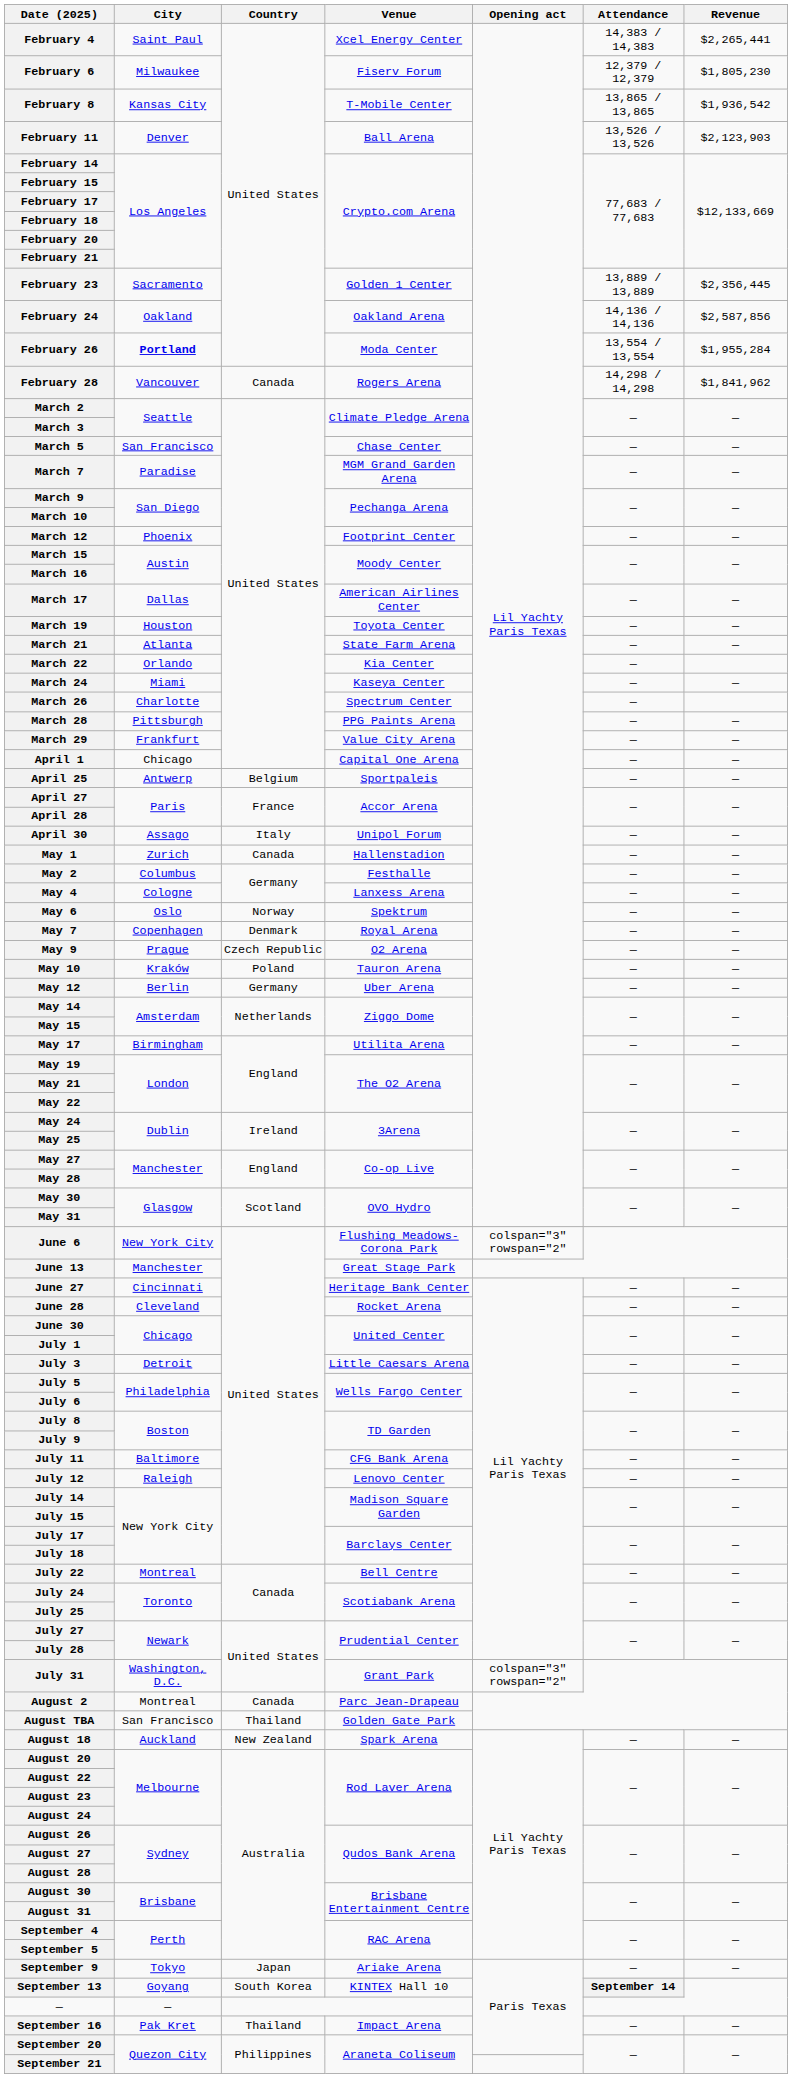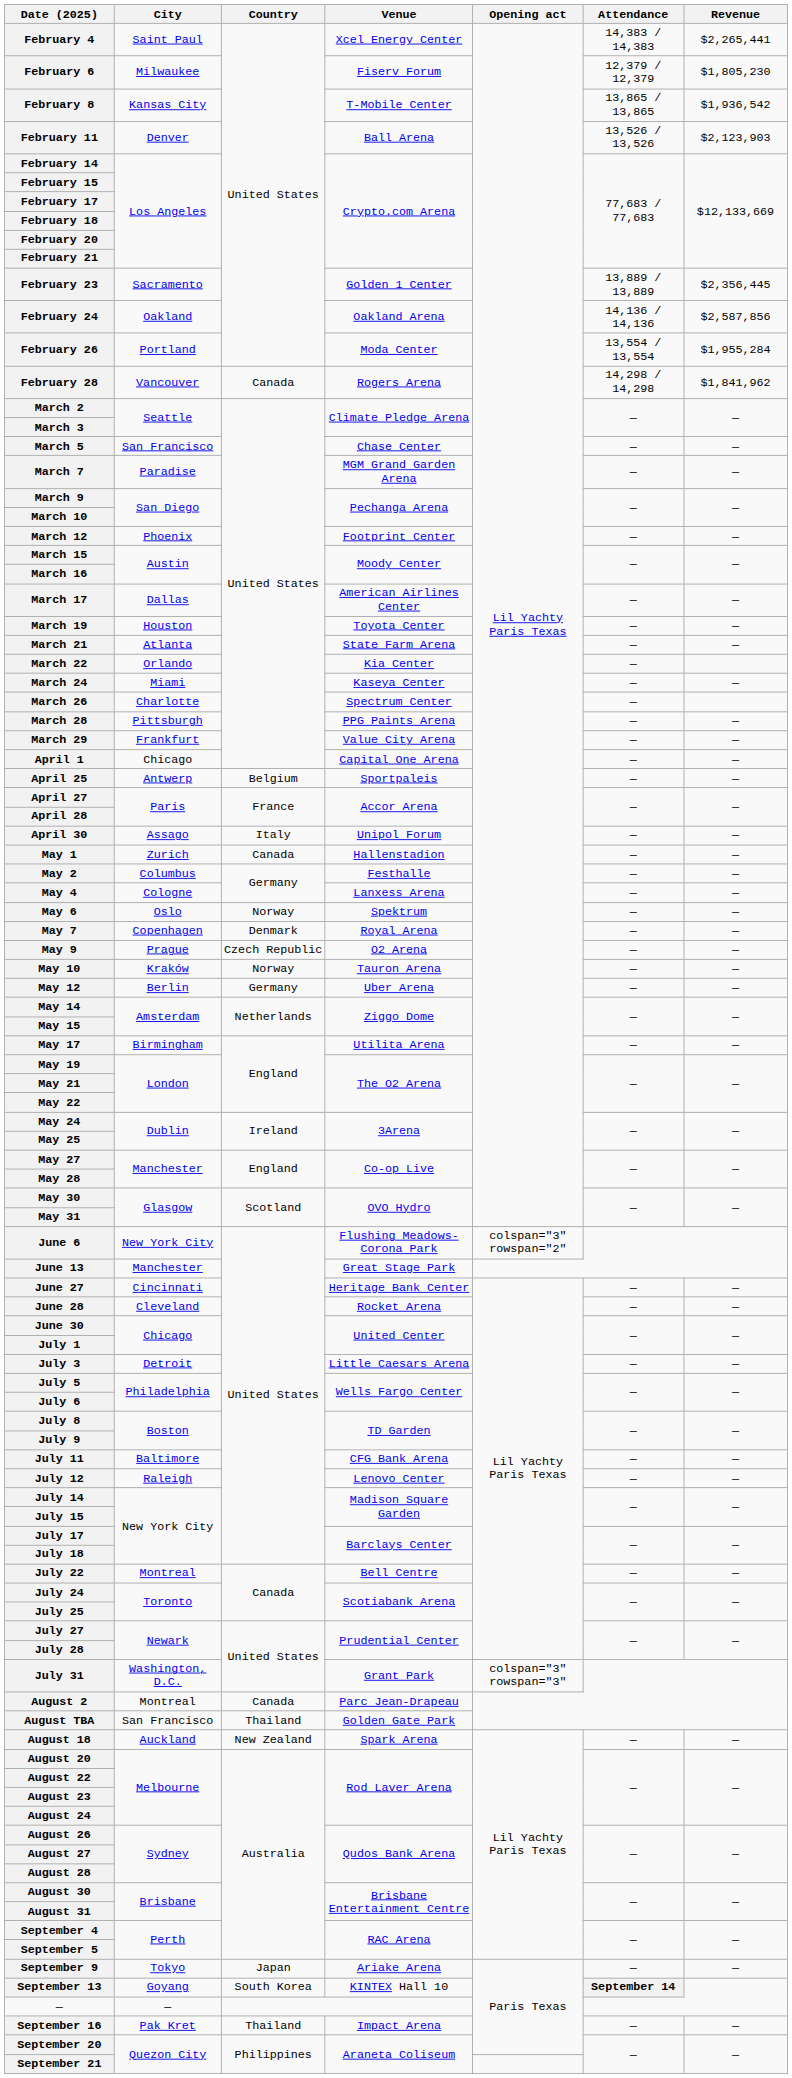(168, 350) bold -> (168, 350) normal
(273, 969) Poland -> (273, 969) Norway
(528, 1676) colspan="3" rowspan="2" -> (528, 1676) colspan="3" rowspan="3"
